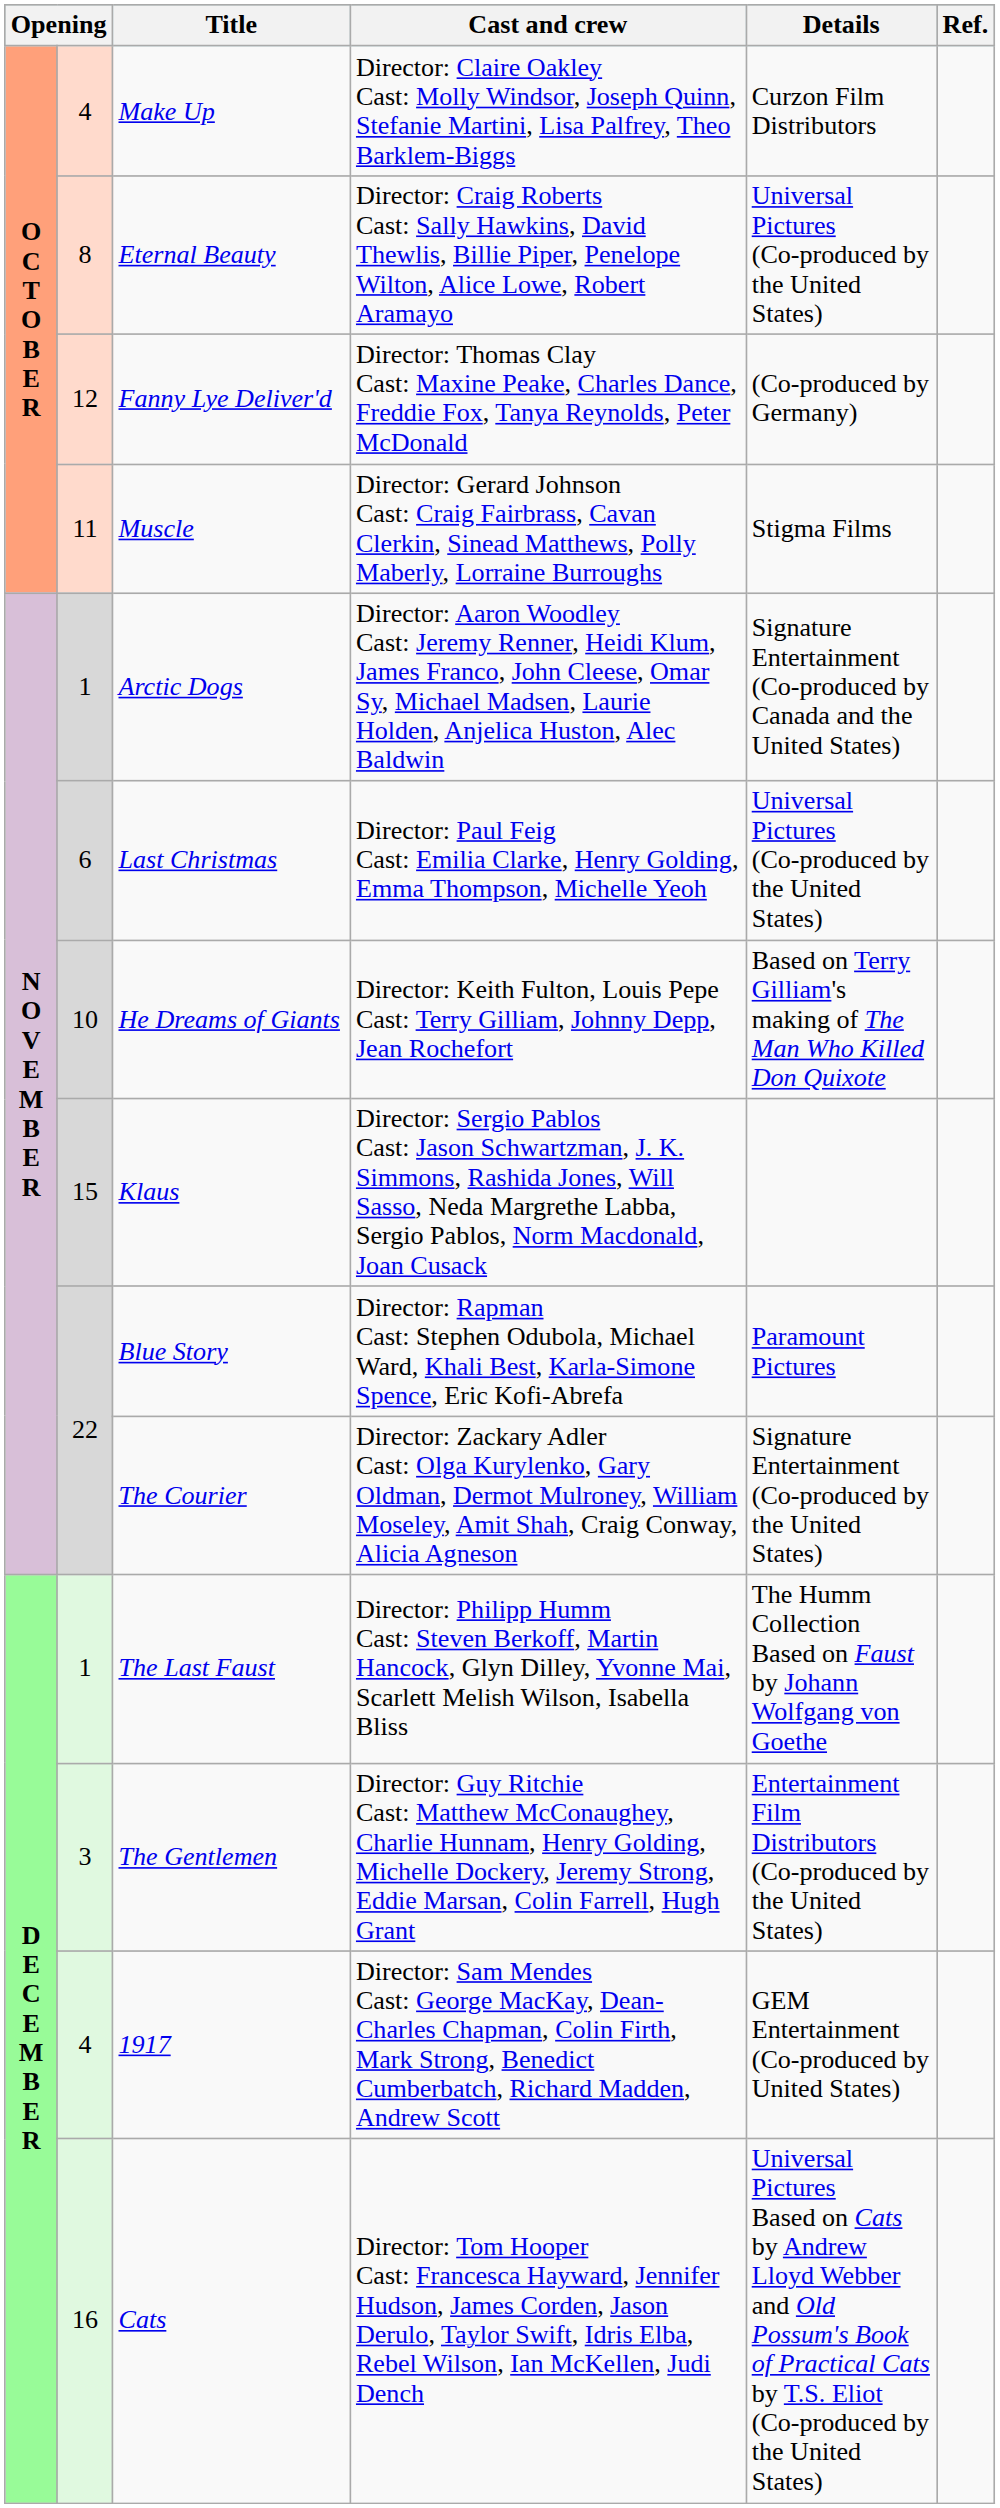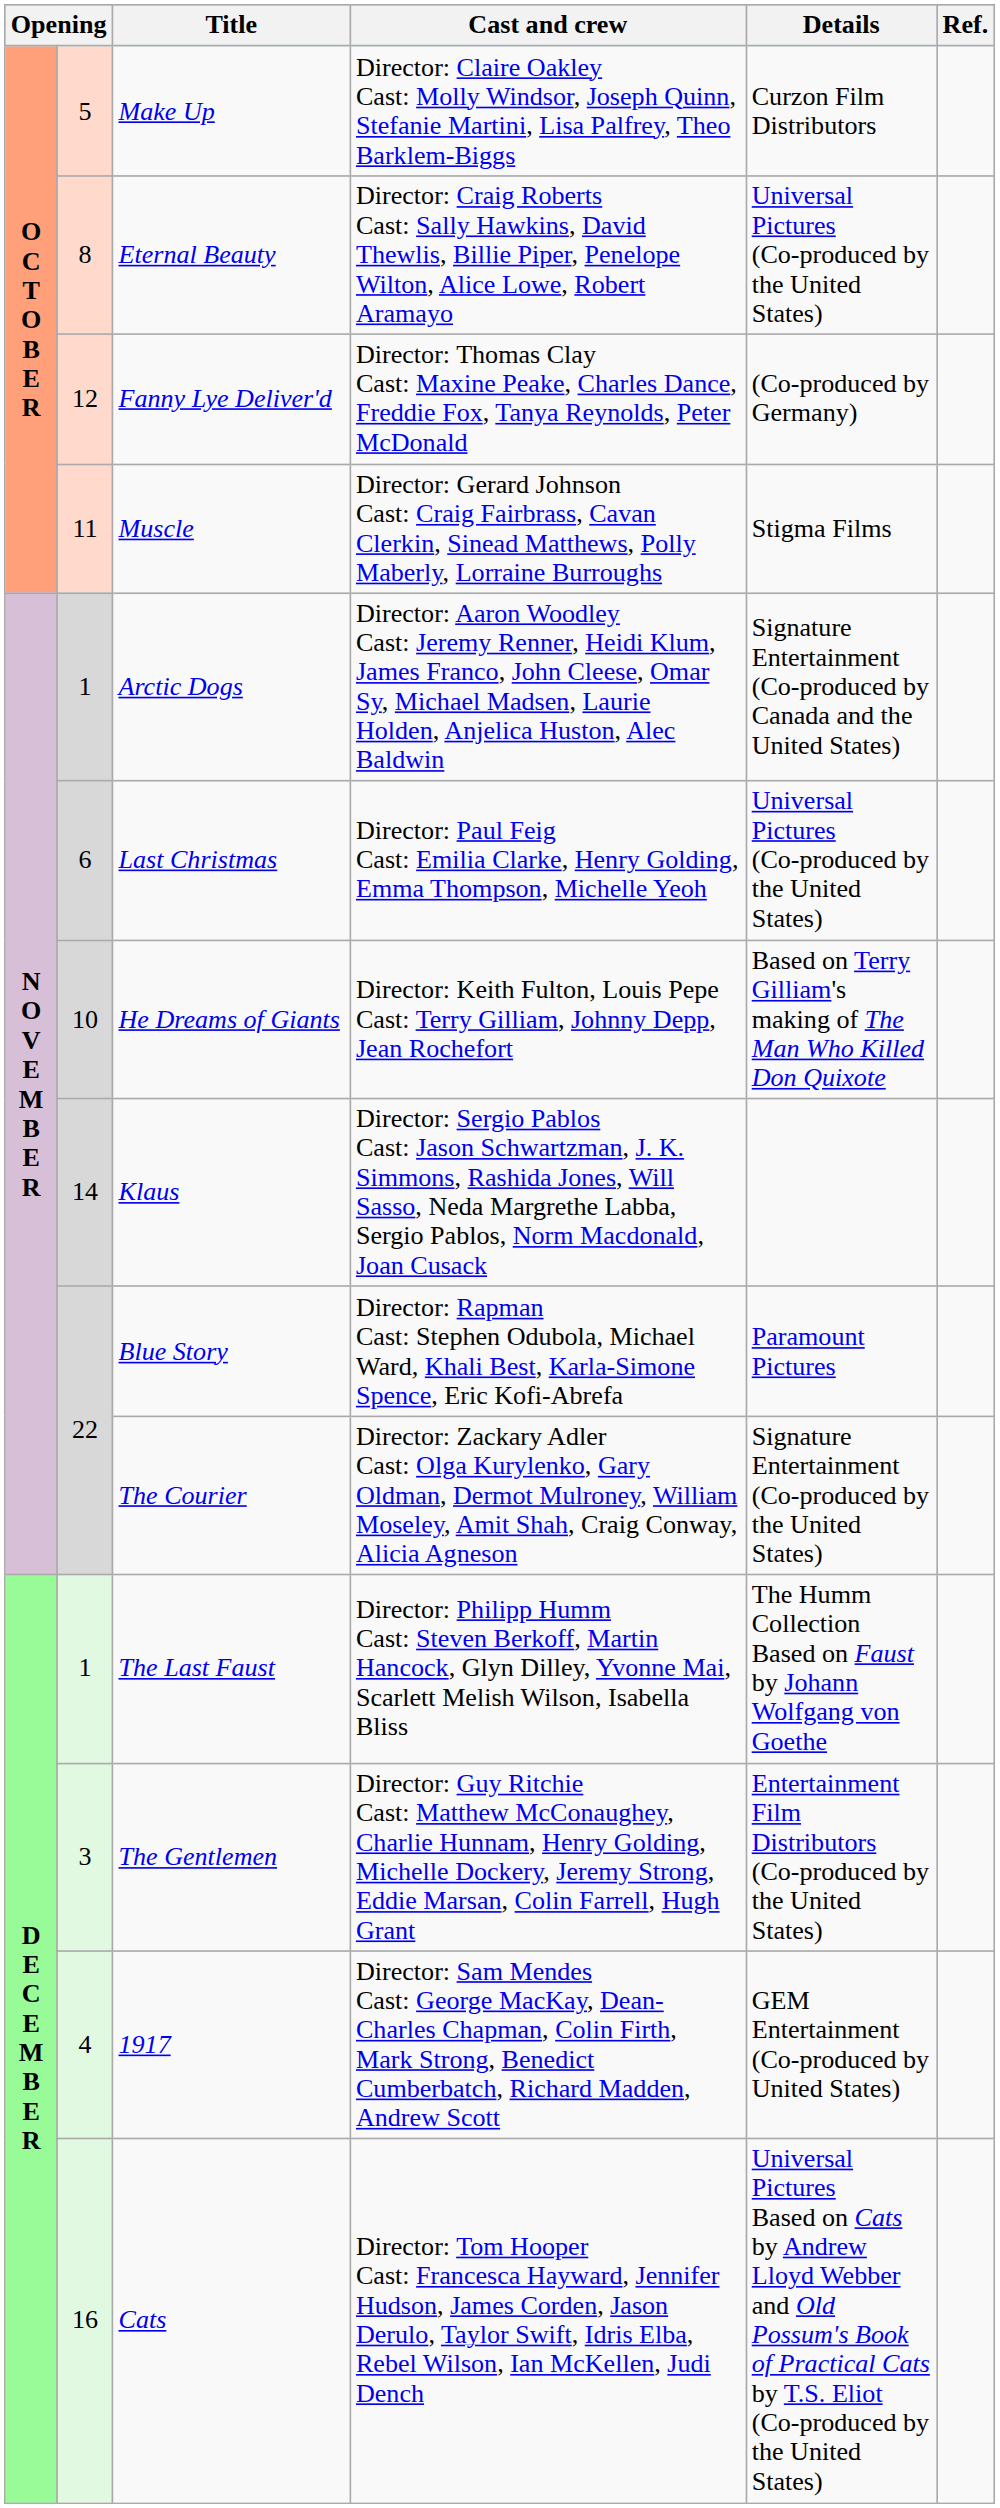(85, 110) 4 -> (85, 110) 5
(85, 1192) 15 -> (85, 1192) 14
